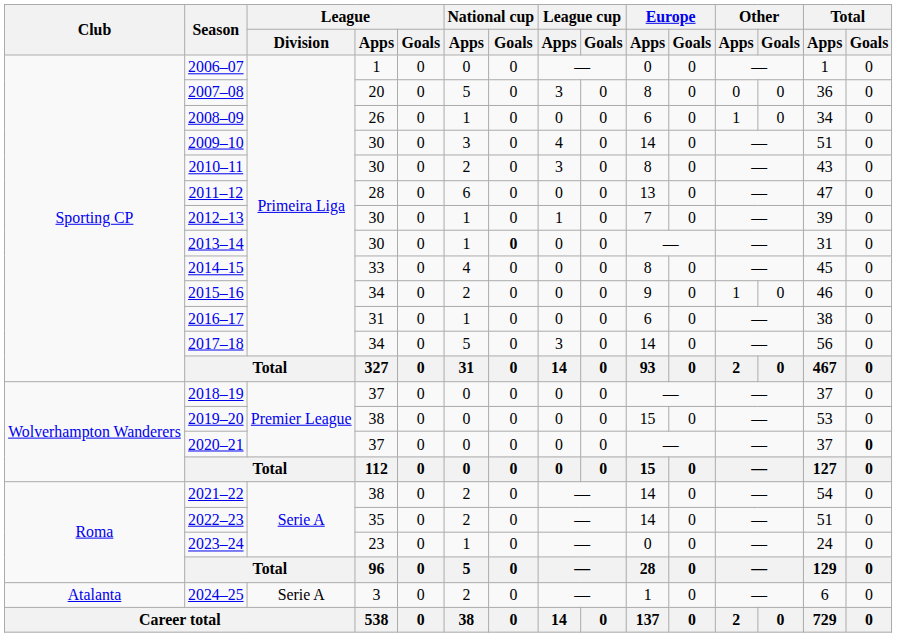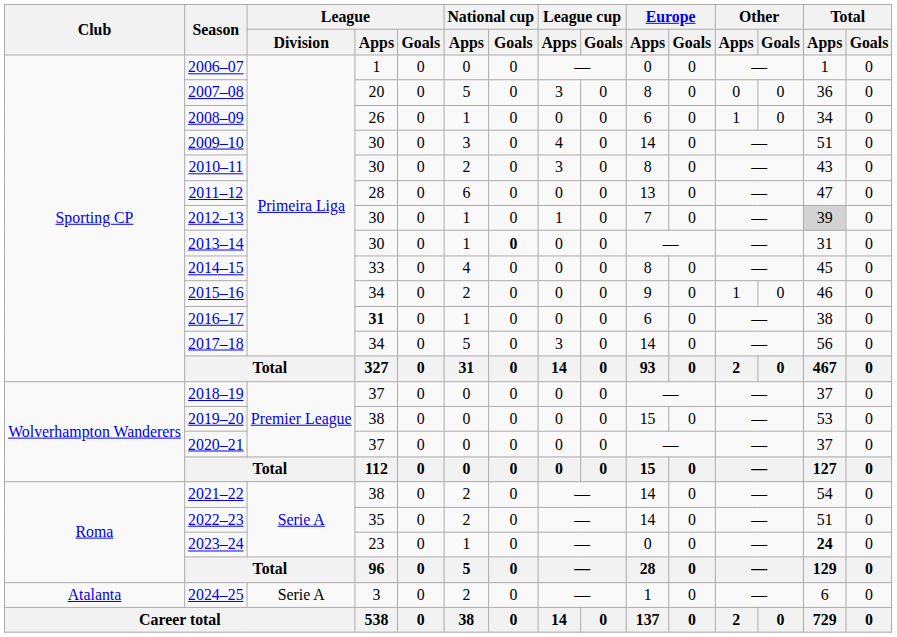(825, 218) no background -> (825, 218) lightgrey background
(376, 318) normal -> (376, 318) bold
(869, 444) bold -> (869, 444) normal
(825, 544) normal -> (825, 544) bold
